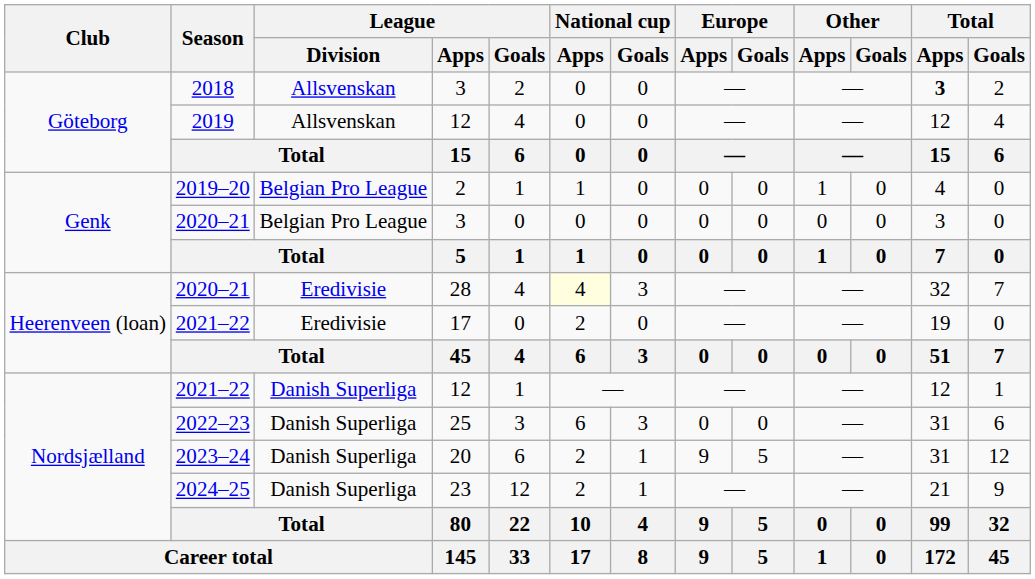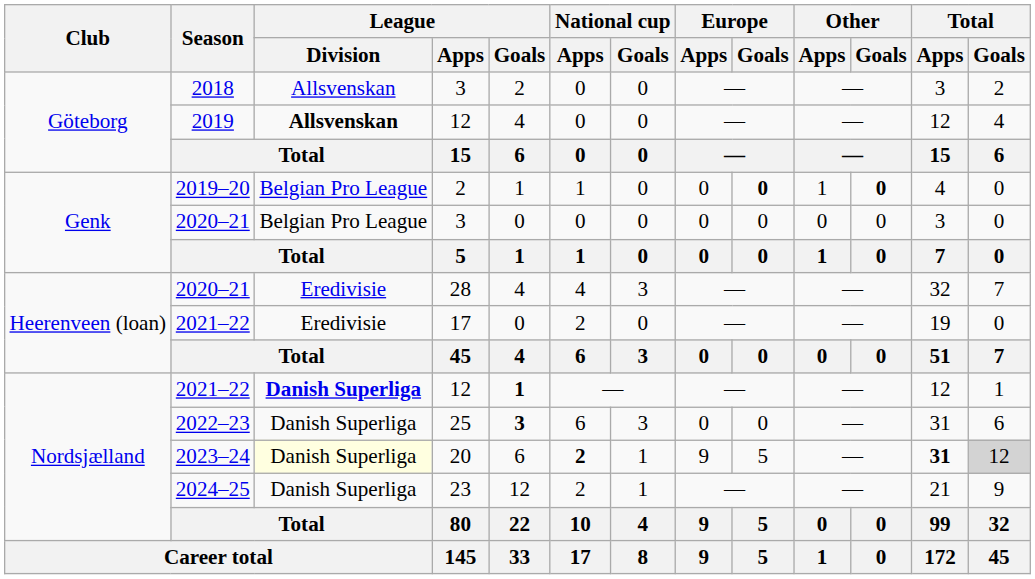(940, 88) bold -> (940, 88) normal
(343, 121) normal -> (343, 121) bold
(763, 188) normal -> (763, 188) bold
(881, 188) normal -> (881, 188) bold
(580, 289) lightyellow background -> (580, 289) no background
(343, 389) normal -> (343, 389) bold
(519, 389) normal -> (519, 389) bold
(519, 423) normal -> (519, 423) bold
(343, 456) no background -> (343, 456) lightyellow background
(580, 456) normal -> (580, 456) bold
(940, 456) normal -> (940, 456) bold
(999, 456) no background -> (999, 456) lightgrey background
